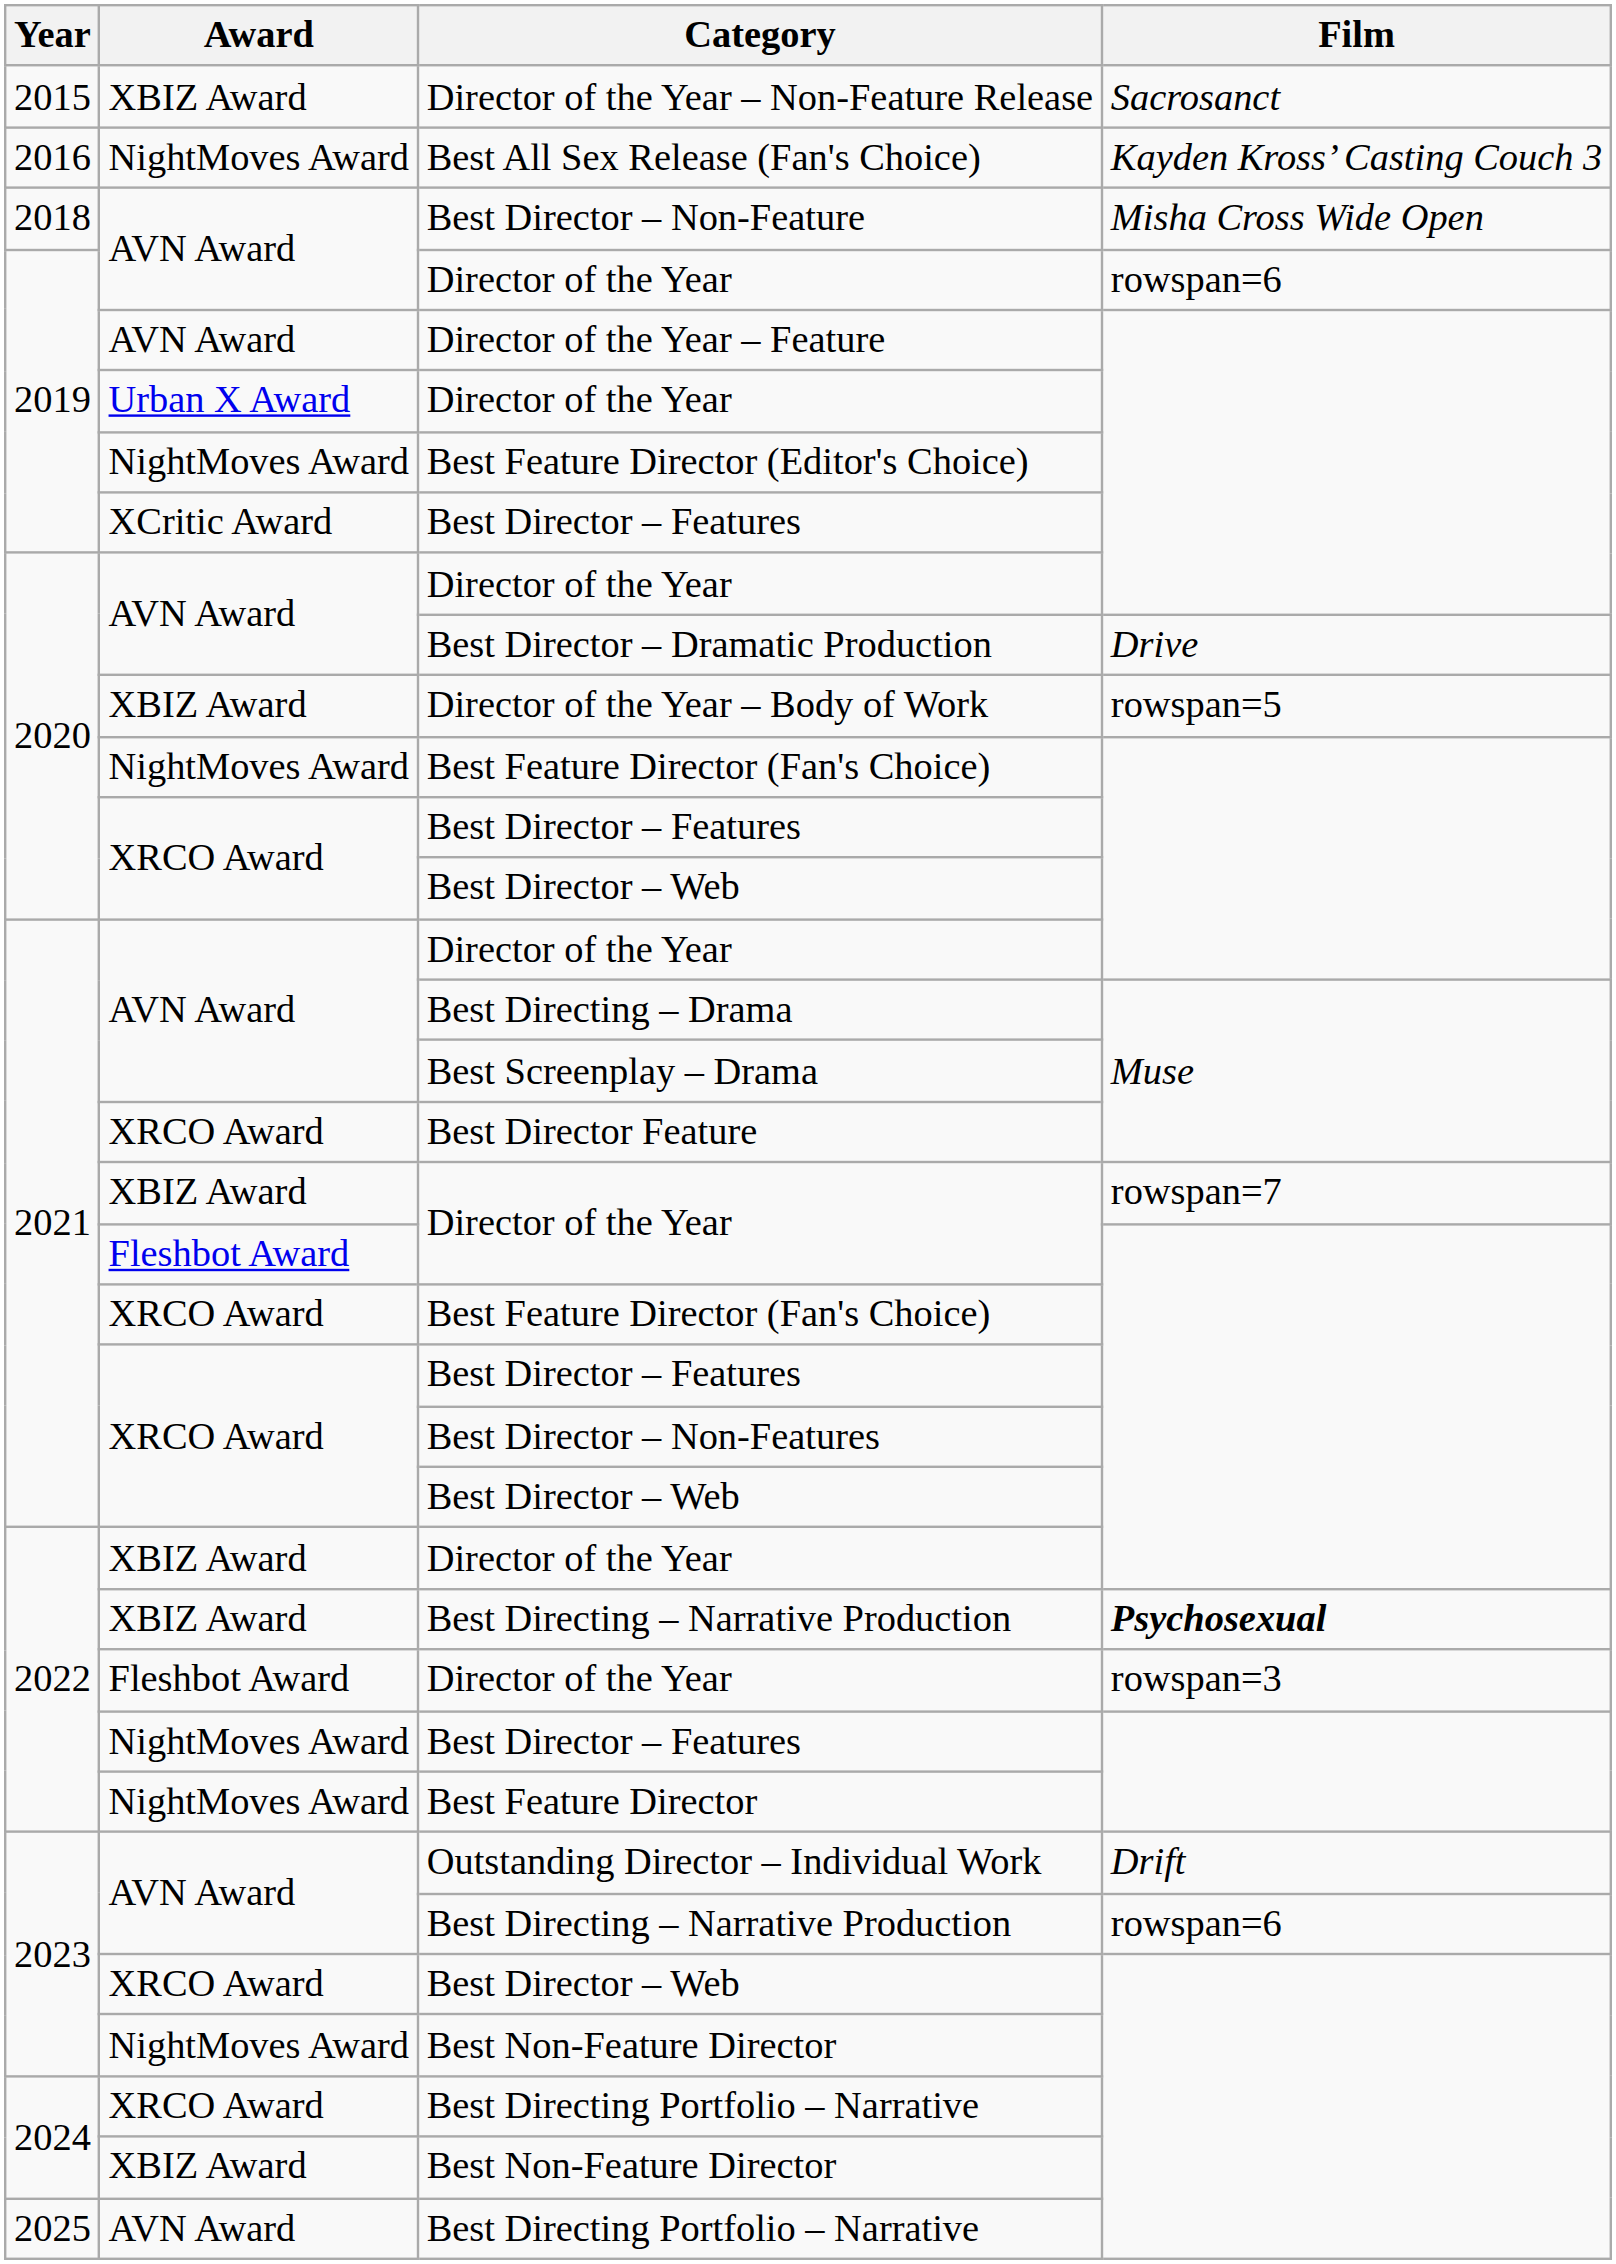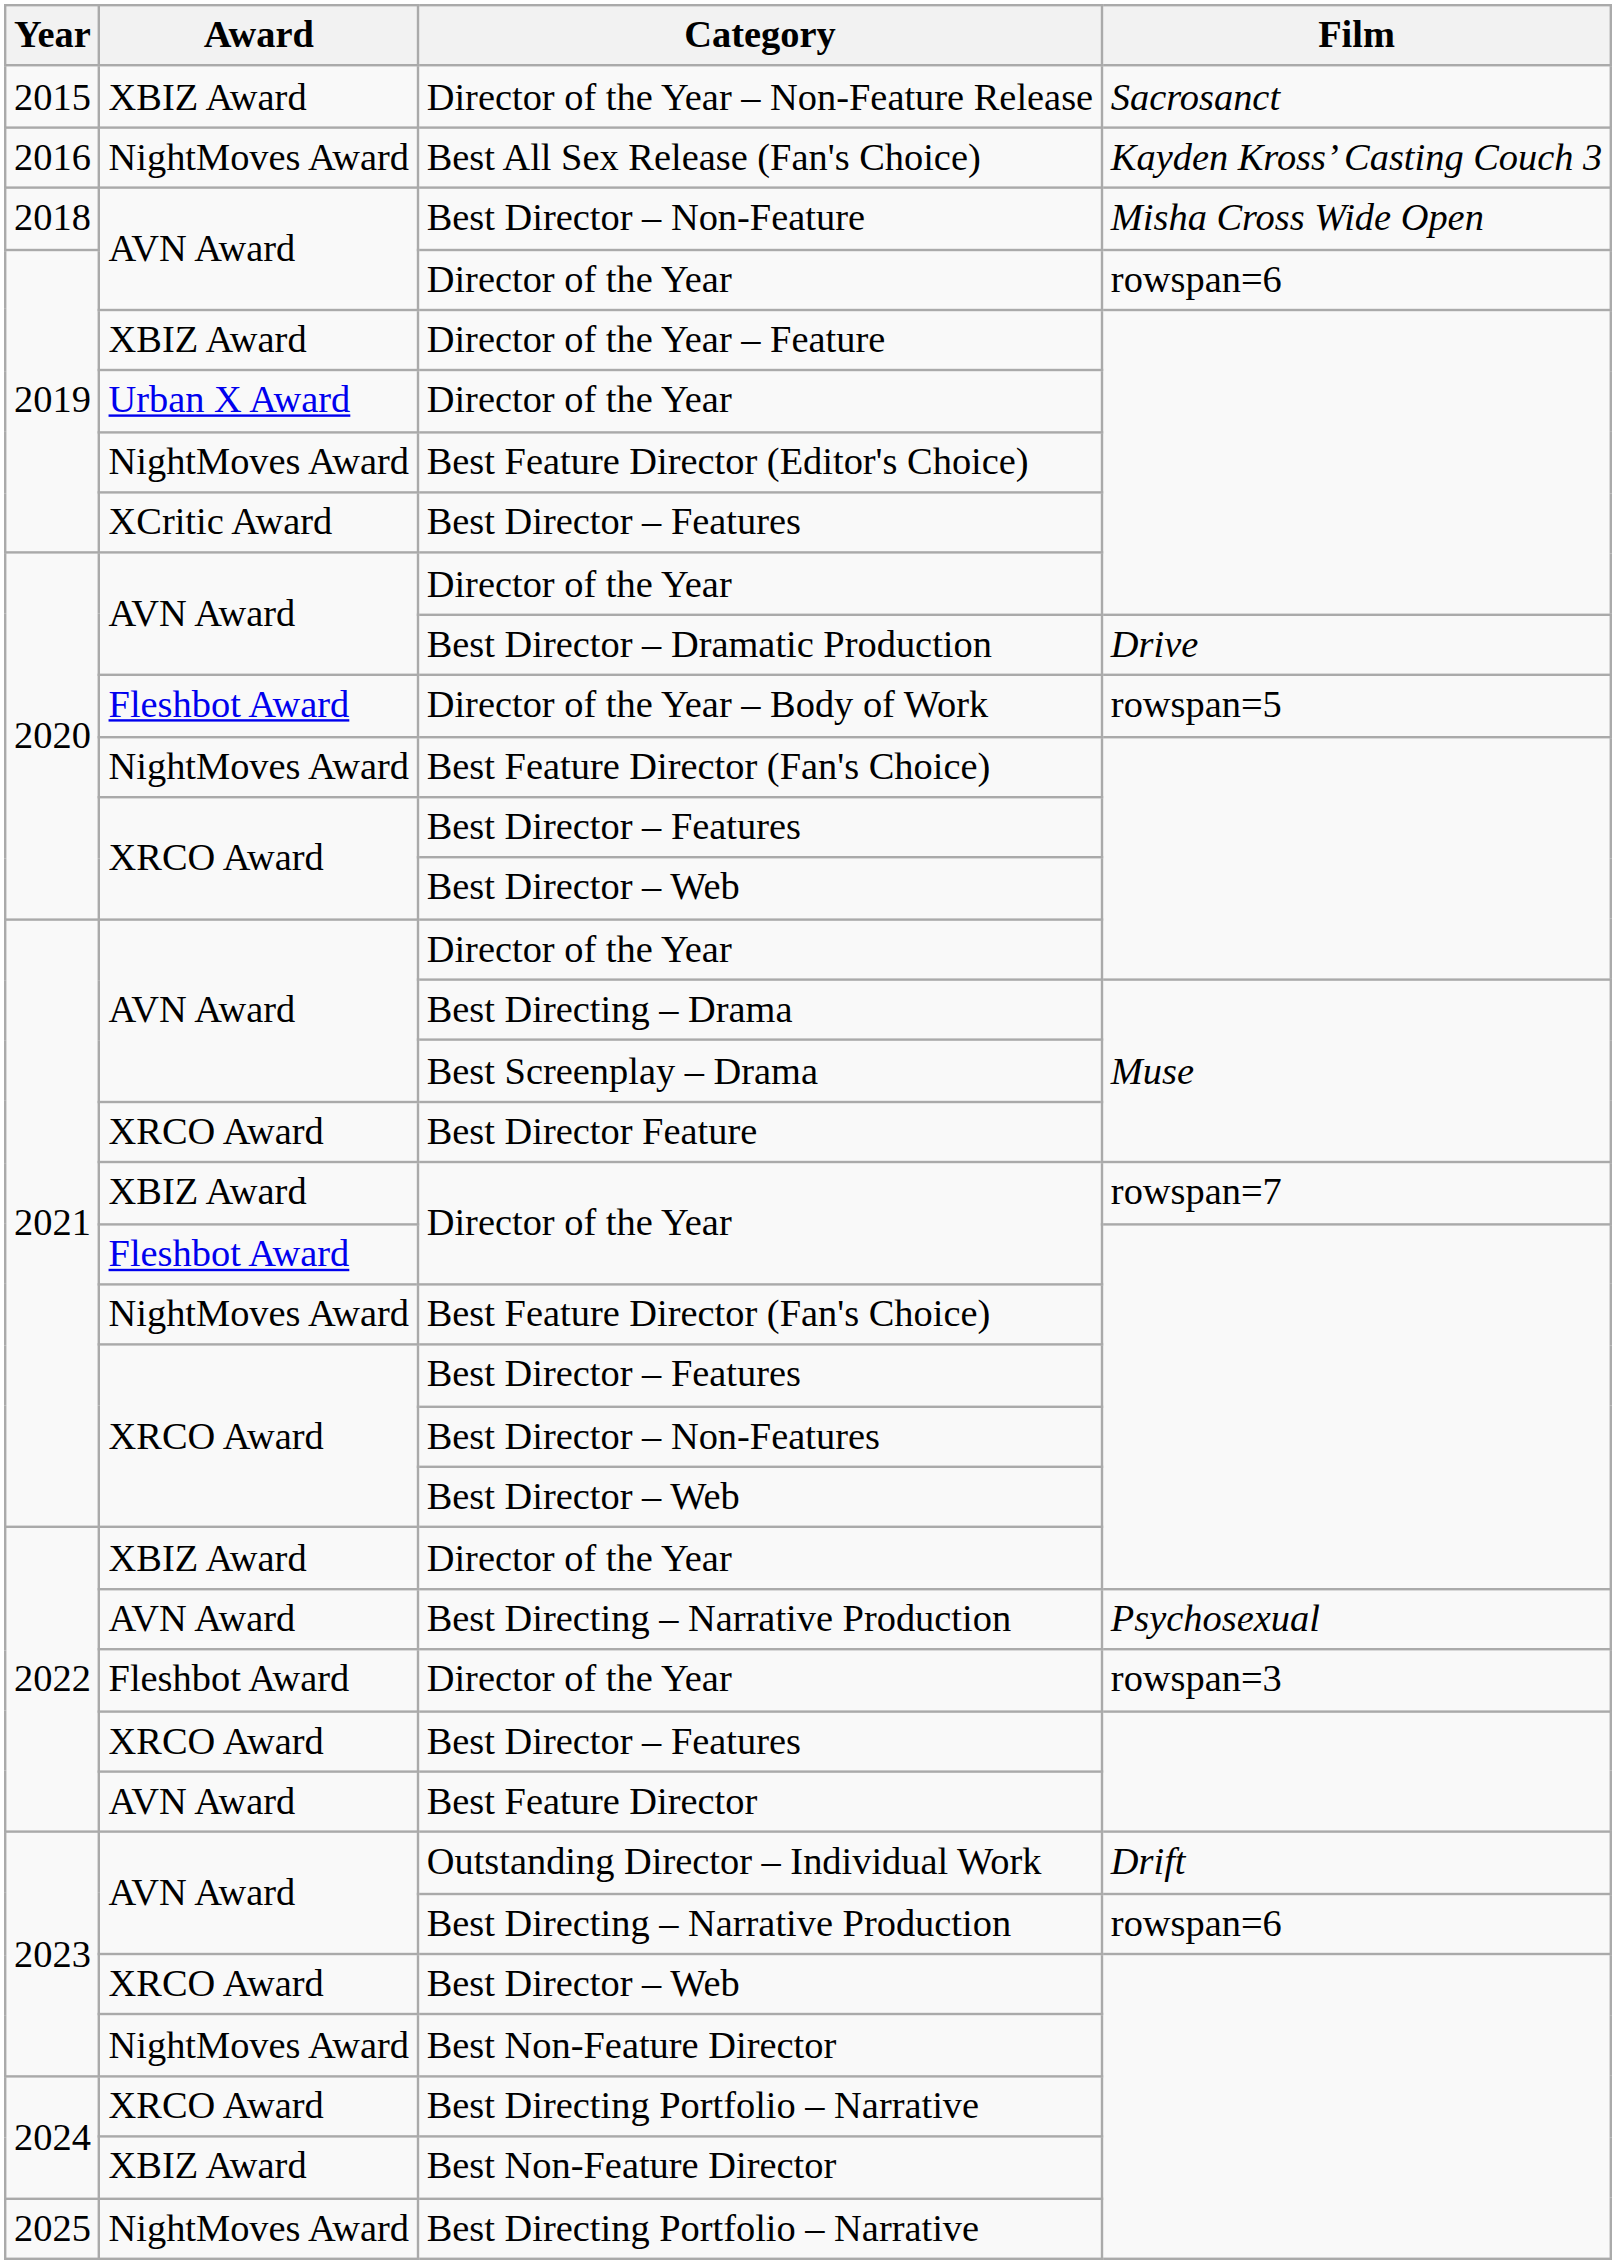(202, 339) AVN Award -> (208, 339) XBIZ Award
(208, 704) XBIZ Award -> (229, 704) Fleshbot Award
(216, 1313) XRCO Award -> (259, 1313) NightMoves Award
(208, 1618) XBIZ Award -> (202, 1618) AVN Award
(1219, 1618) bold -> (1215, 1618) normal
(259, 1740) NightMoves Award -> (216, 1740) XRCO Award
(259, 1801) NightMoves Award -> (202, 1801) AVN Award
(202, 2227) AVN Award -> (259, 2227) NightMoves Award
